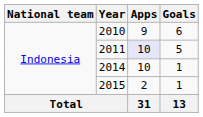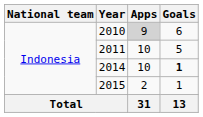(144, 31) no background -> (144, 31) lightgrey background
(144, 49) lavender background -> (144, 49) no background
(179, 67) normal -> (179, 67) bold
